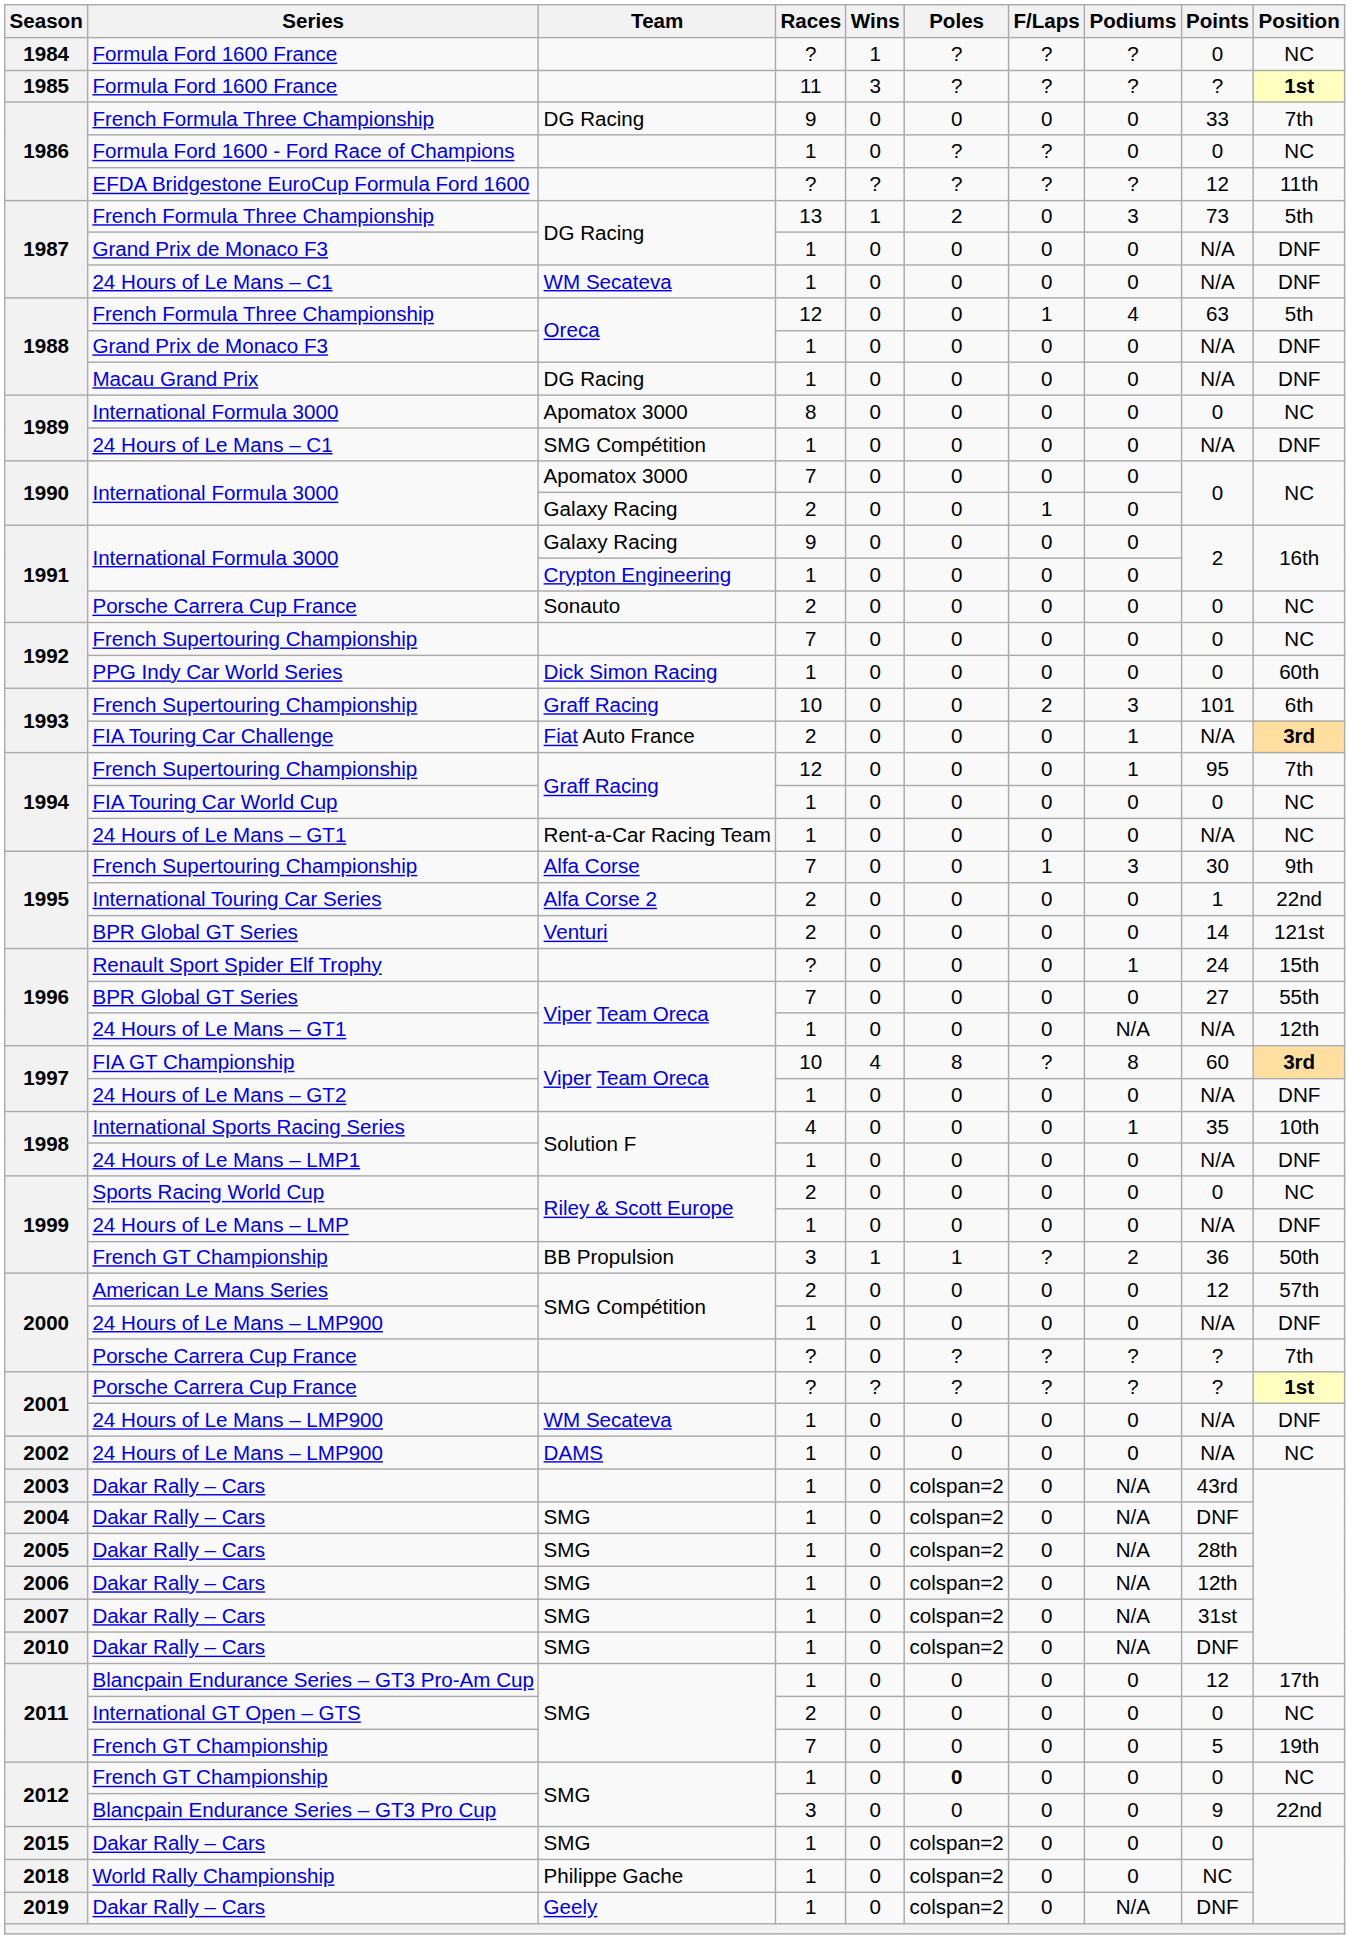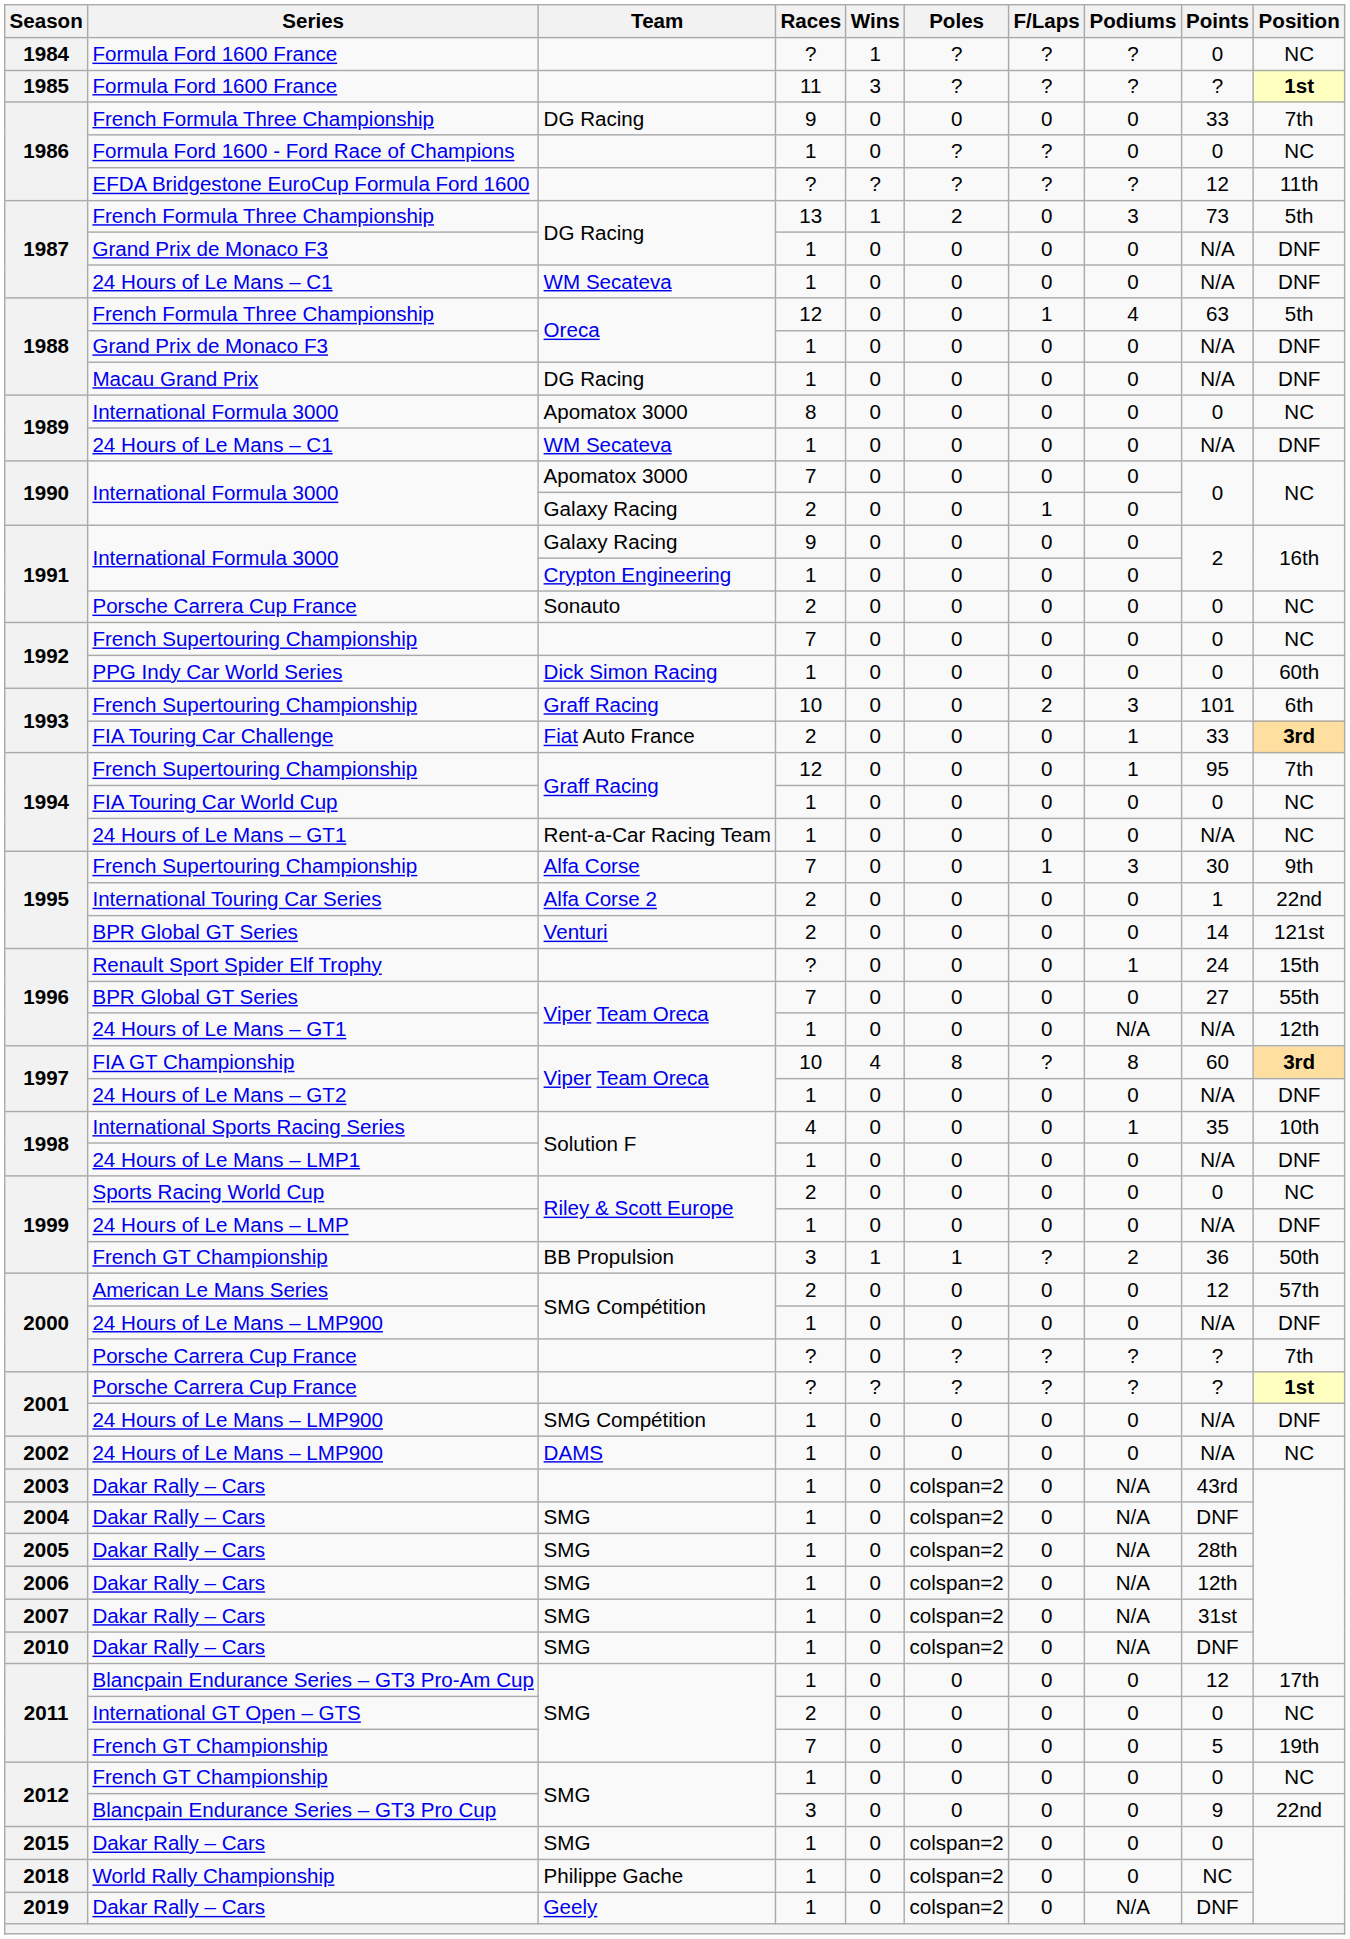(625, 444) SMG Compétition -> (608, 444) WM Secateva
(1217, 737) N/A -> (1217, 737) 33
(608, 1420) WM Secateva -> (625, 1420) SMG Compétition
(957, 1778) bold -> (957, 1778) normal
